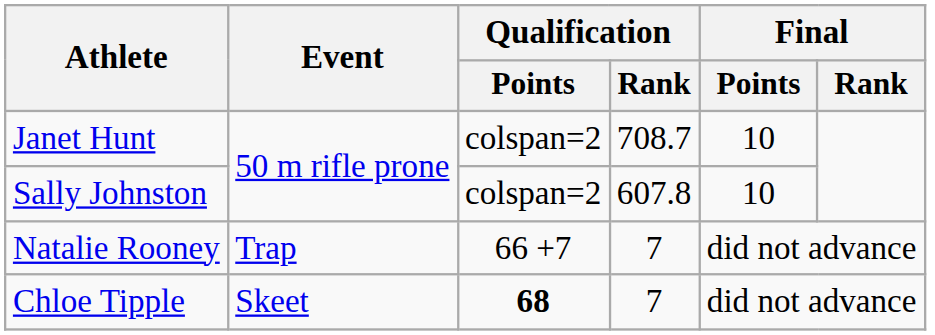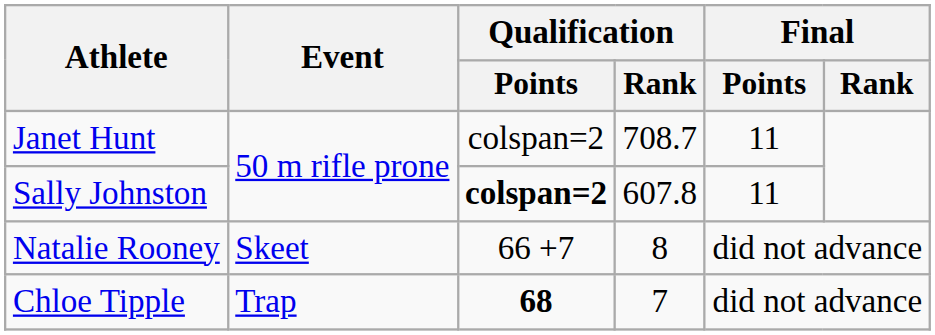(758, 138) 10 -> (764, 138) 11
(533, 193) normal -> (536, 193) bold
(758, 193) 10 -> (764, 193) 11
(266, 247) Trap -> (272, 247) Skeet
(654, 247) 7 -> (660, 247) 8
(272, 302) Skeet -> (266, 302) Trap
